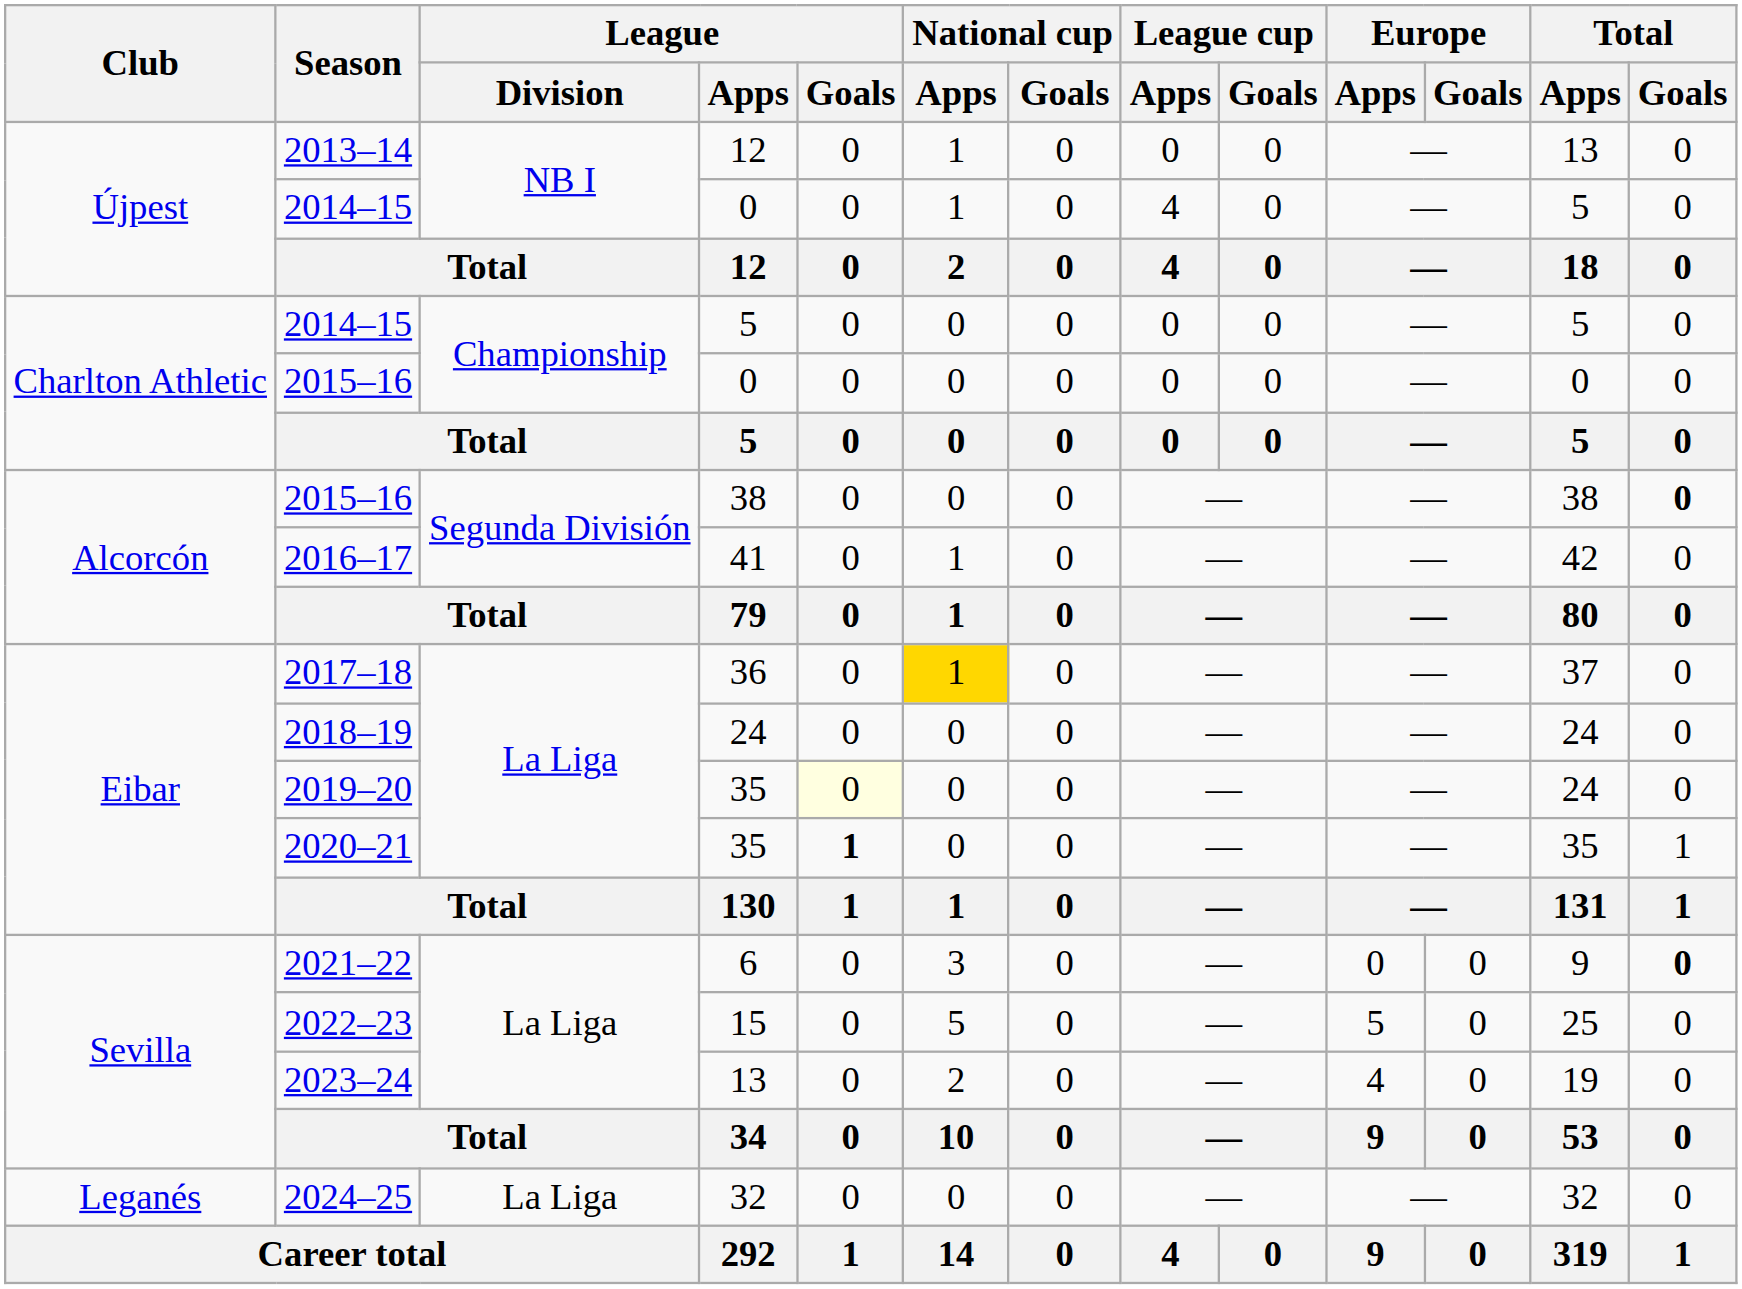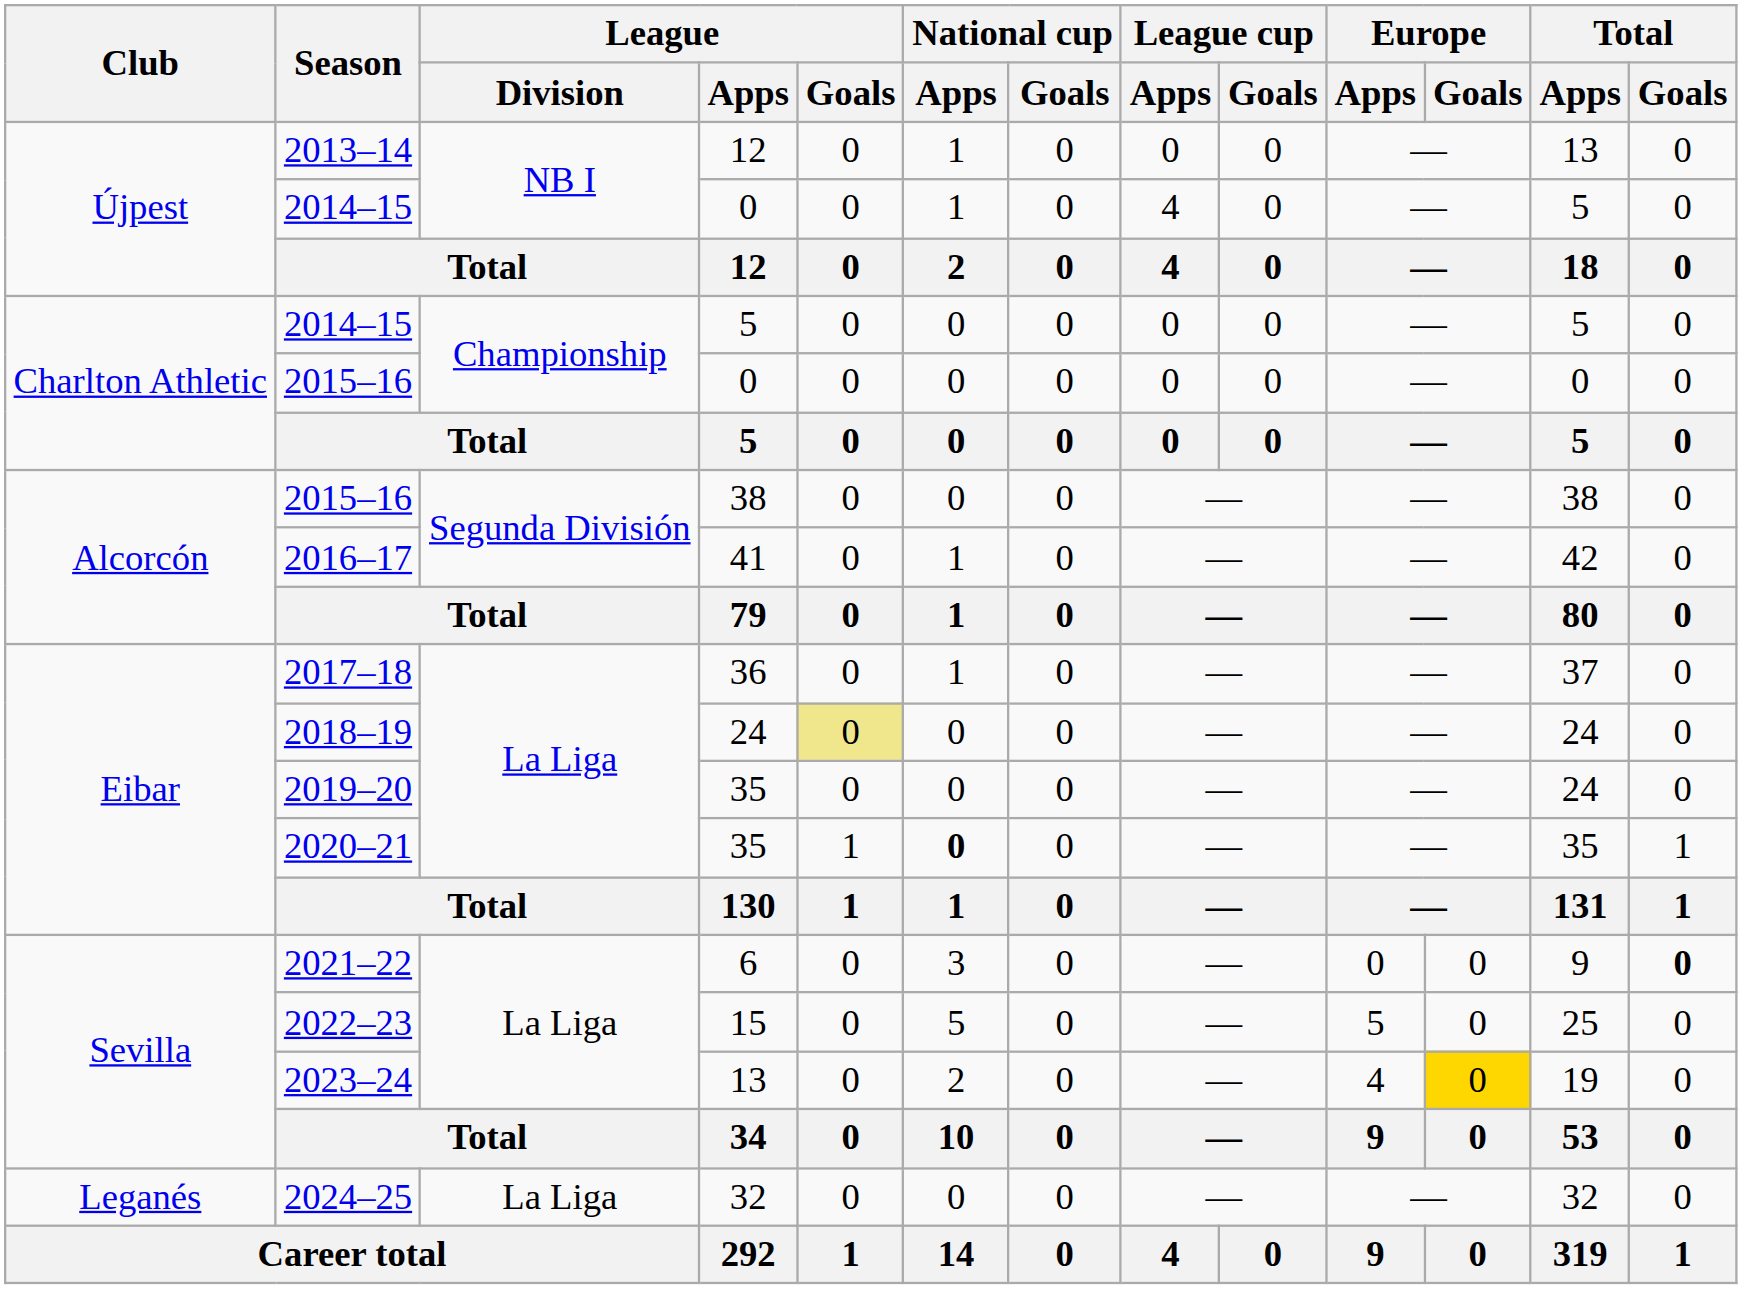(1683, 498) bold -> (1683, 498) normal
(956, 672) gold background -> (956, 672) no background
(851, 730) no background -> (851, 730) khaki background
(851, 788) lightyellow background -> (851, 788) no background
(851, 847) bold -> (851, 847) normal
(956, 847) normal -> (956, 847) bold
(1478, 1079) no background -> (1478, 1079) gold background
